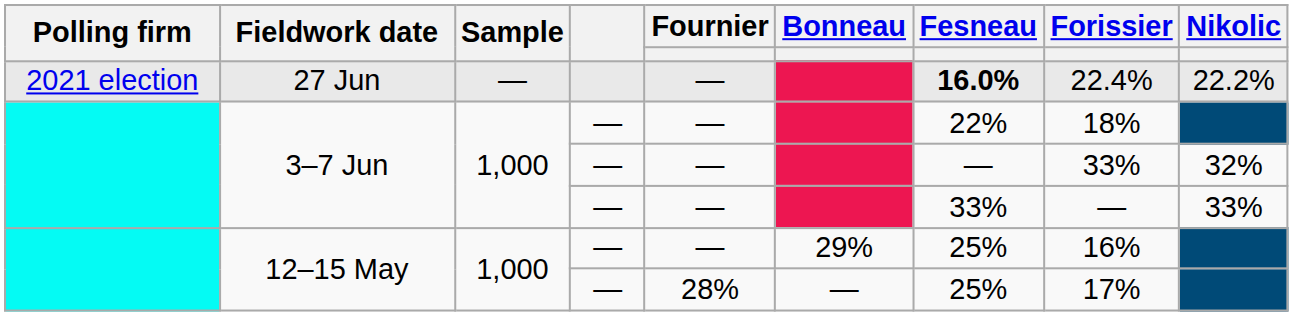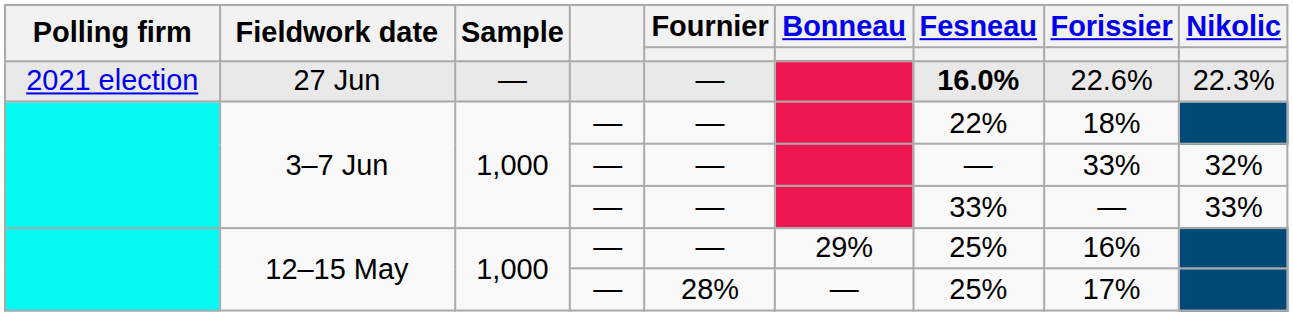(1112, 82) 22.4% -> (1112, 82) 22.6%
(1234, 82) 22.2% -> (1234, 82) 22.3%
